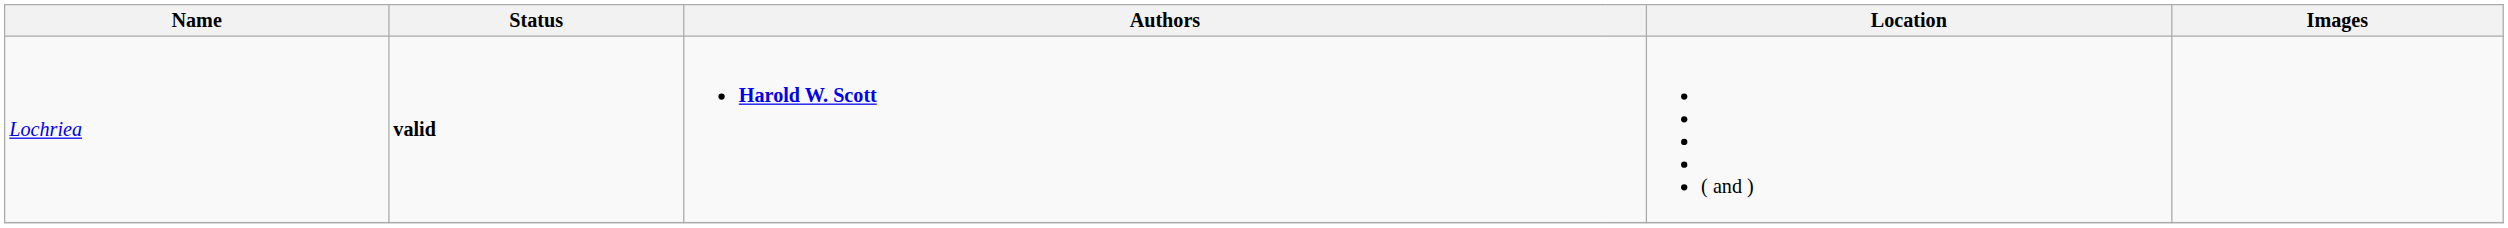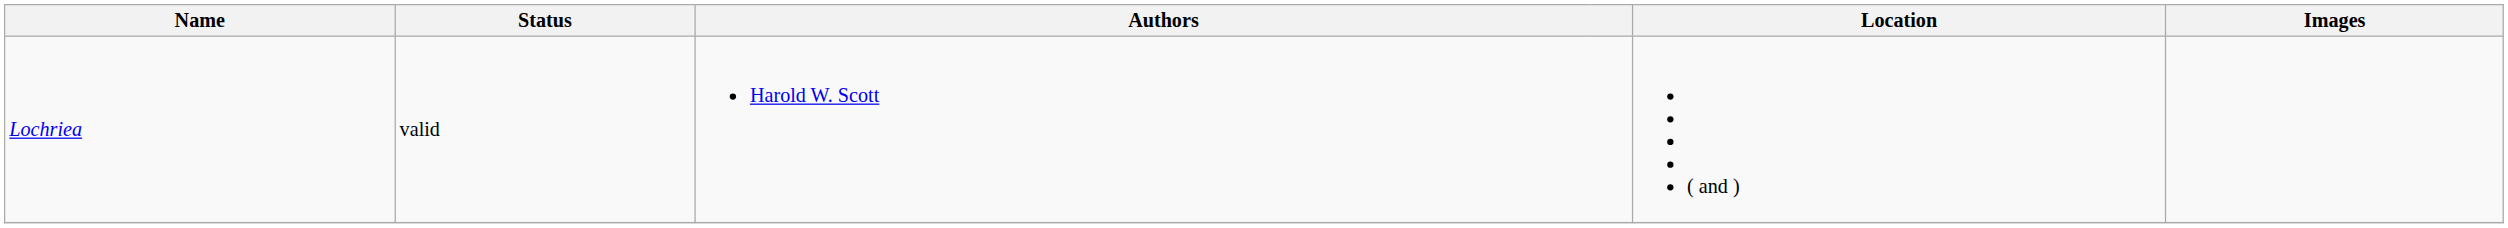(415, 129) bold -> (420, 129) normal
(1145, 95) bold -> (1143, 95) normal
